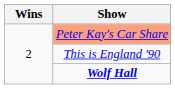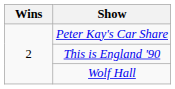(112, 34) lightsalmon background -> (112, 34) no background
(112, 73) bold -> (112, 73) normal
